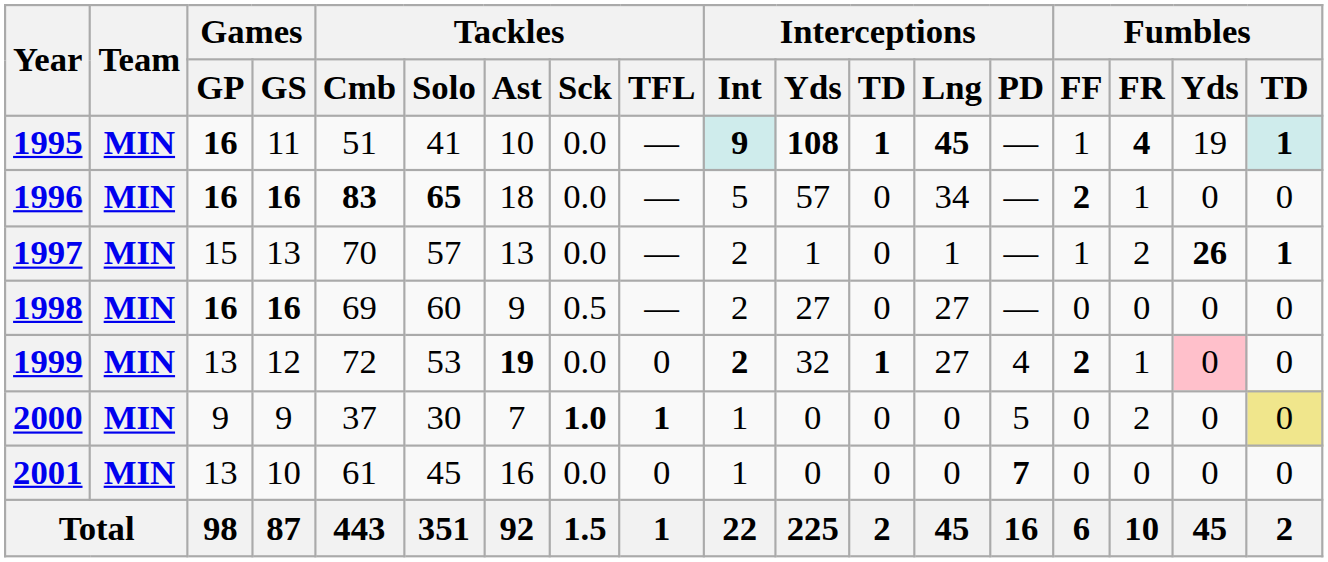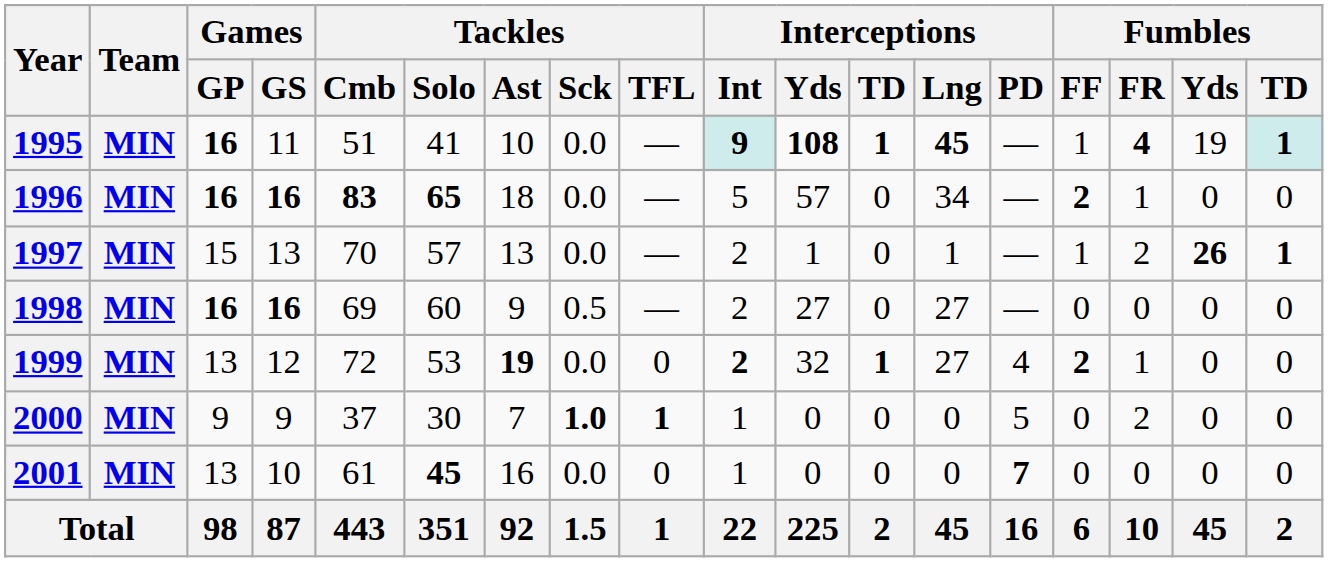(1210, 362) pink background -> (1210, 362) no background
(1285, 417) khaki background -> (1285, 417) no background
(444, 472) normal -> (444, 472) bold
